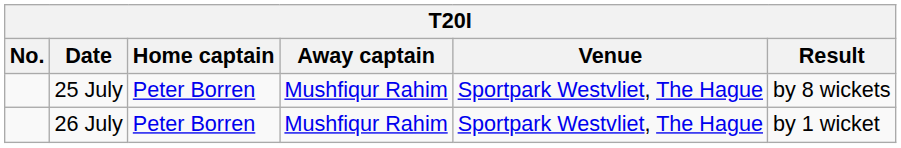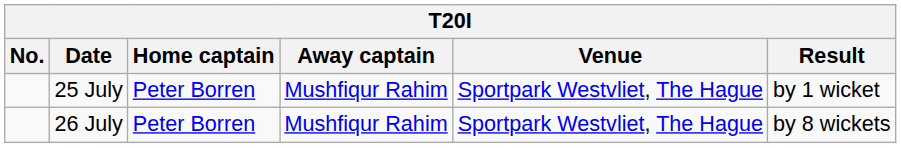(832, 90) by 8 wickets -> (826, 90) by 1 wicket
(826, 124) by 1 wicket -> (832, 124) by 8 wickets
